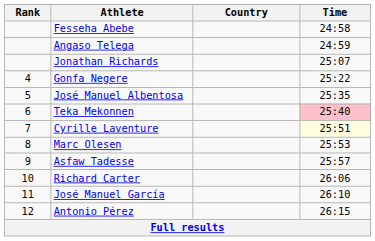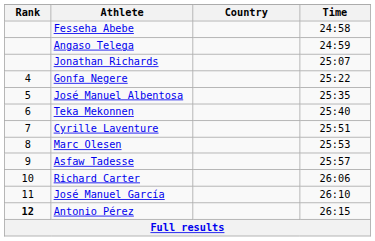(335, 112) pink background -> (335, 112) no background
(335, 129) lightyellow background -> (335, 129) no background
(28, 212) normal -> (28, 212) bold
